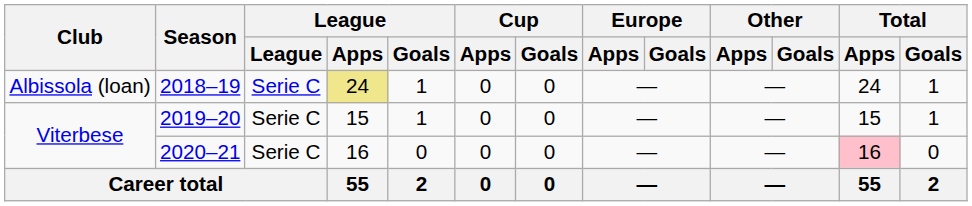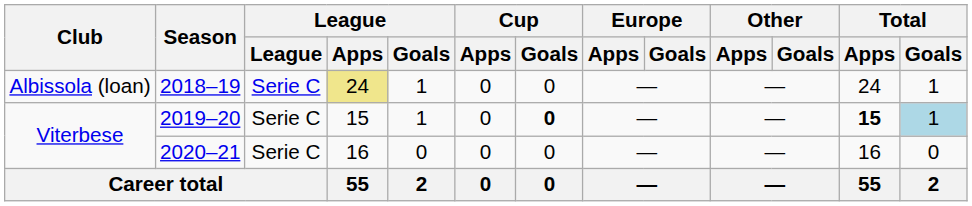(549, 119) normal -> (549, 119) bold
(869, 119) normal -> (869, 119) bold
(933, 119) no background -> (933, 119) lightblue background
(869, 151) pink background -> (869, 151) no background
